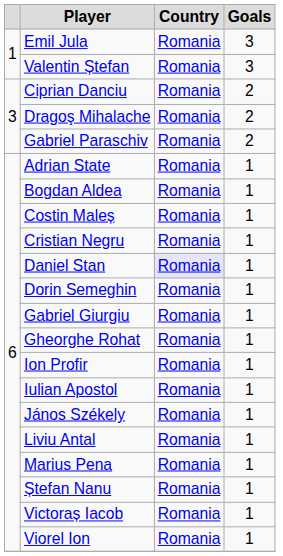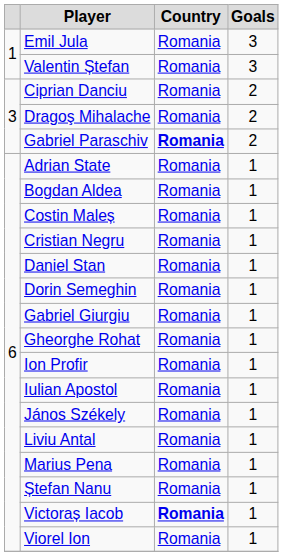(189, 141) normal -> (191, 141) bold
(189, 265) lavender background -> (189, 265) no background
(189, 514) normal -> (191, 514) bold
